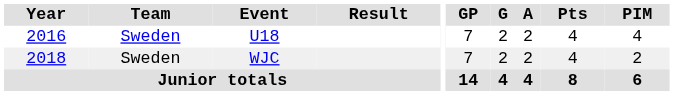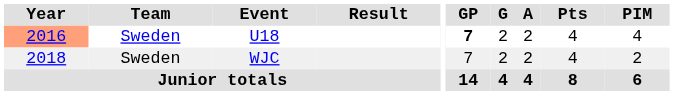(46, 37) no background -> (46, 37) lightsalmon background
(468, 37) normal -> (468, 37) bold
